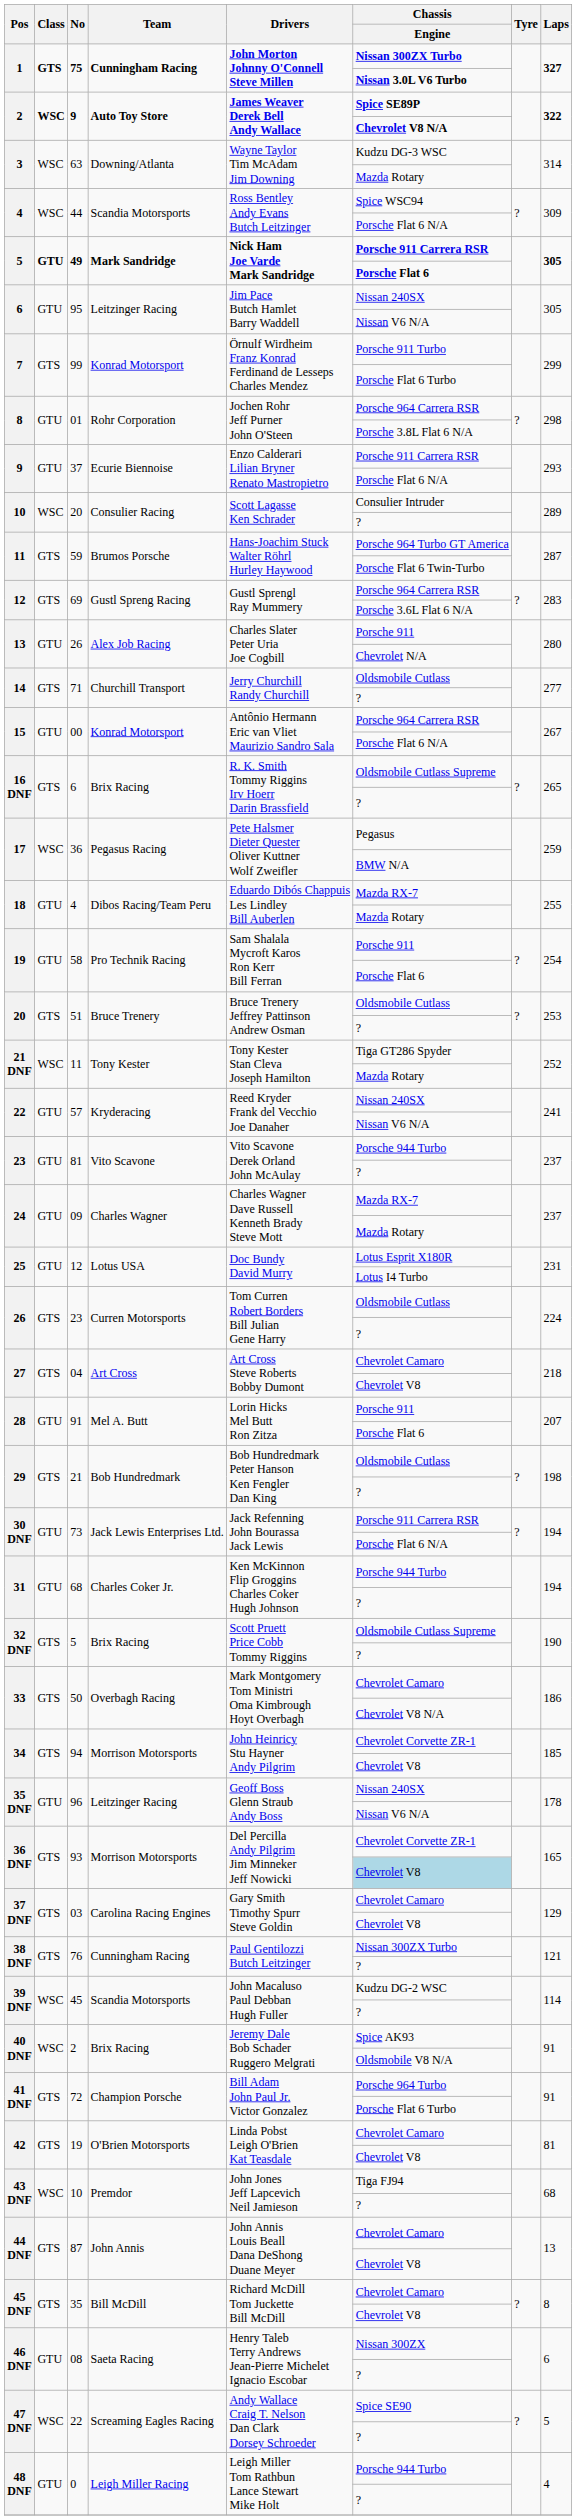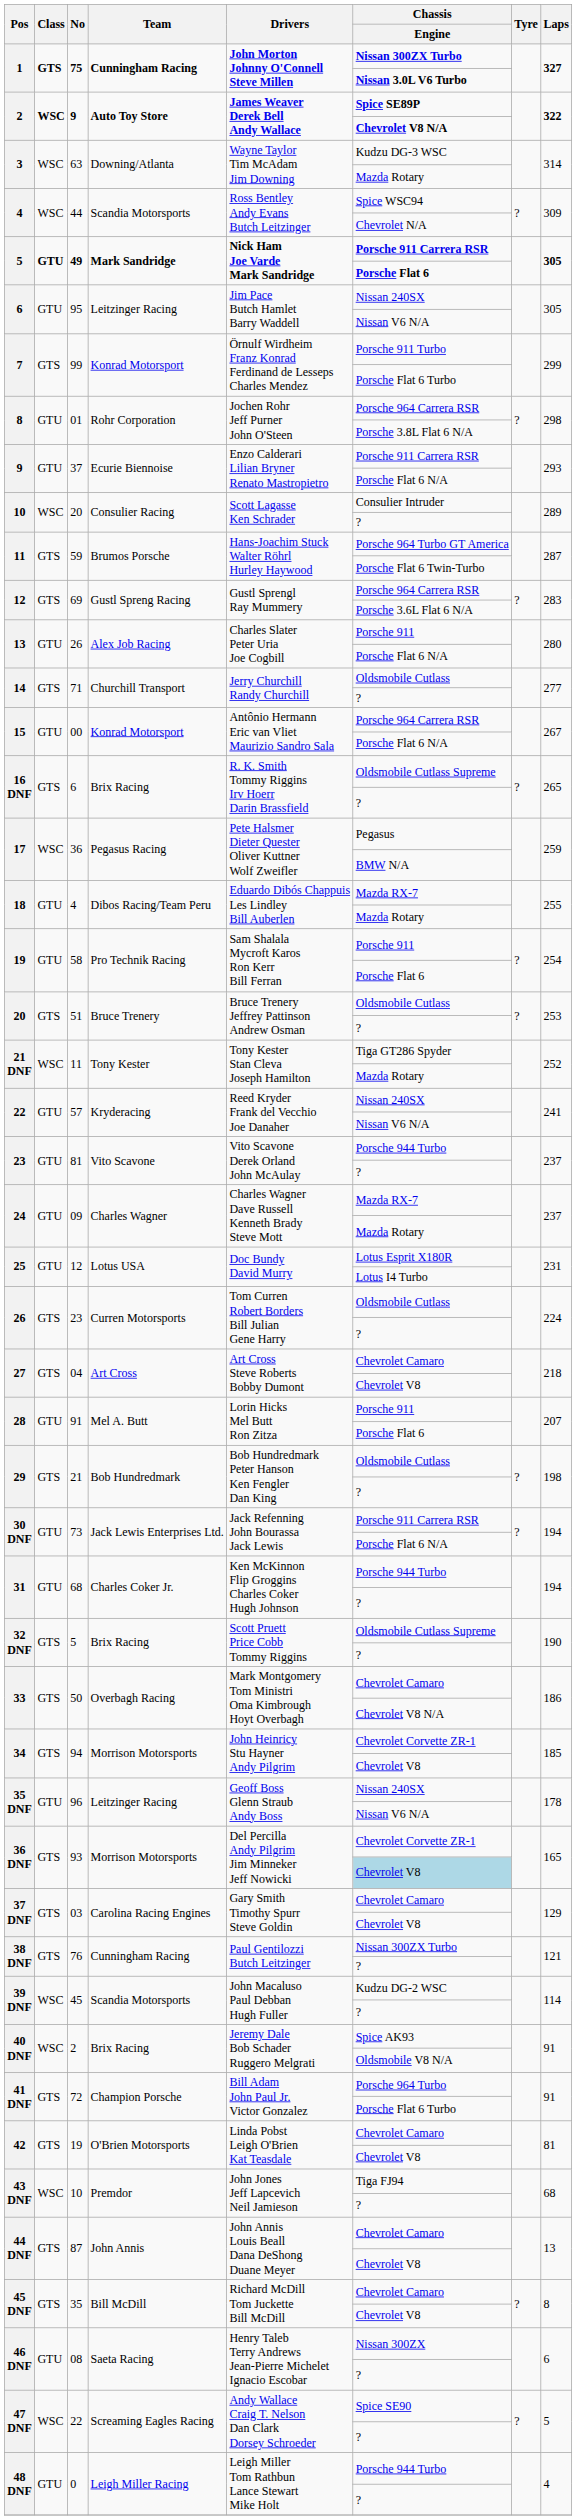(402, 225) Porsche Flat 6 N/A -> (391, 225) Chevrolet N/A
(391, 656) Chevrolet N/A -> (402, 656) Porsche Flat 6 N/A
